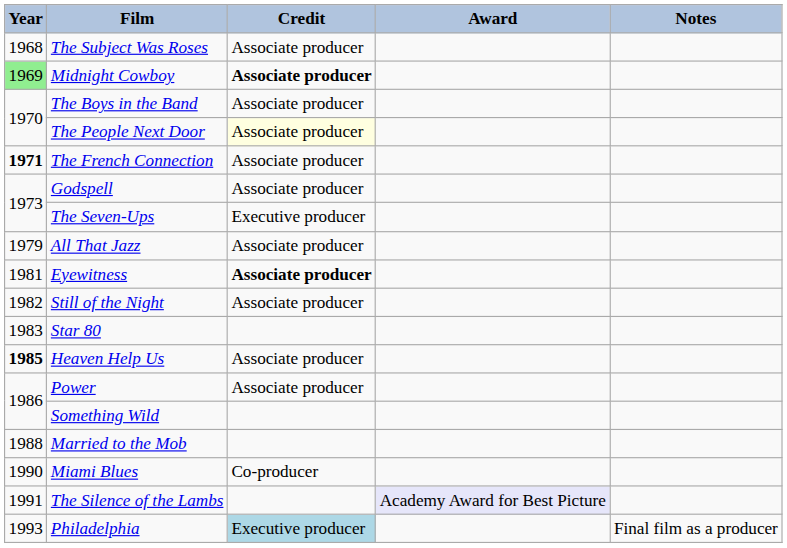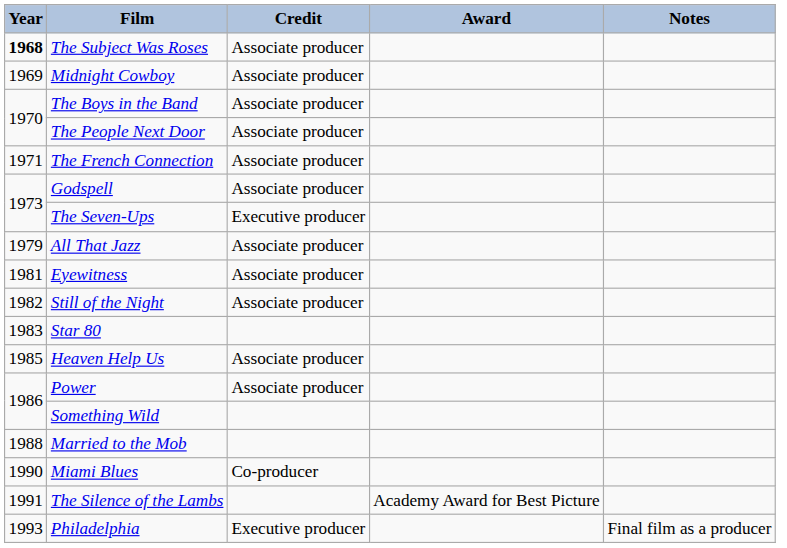(26, 47) normal -> (26, 47) bold
(26, 75) lightgreen background -> (26, 75) no background
(302, 75) bold -> (297, 75) normal
(297, 132) lightyellow background -> (297, 132) no background
(26, 160) bold -> (26, 160) normal
(302, 273) bold -> (297, 273) normal
(26, 358) bold -> (26, 358) normal
(493, 500) lavender background -> (486, 500) no background
(298, 528) lightblue background -> (298, 528) no background
